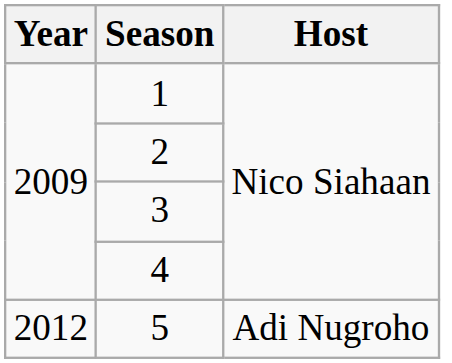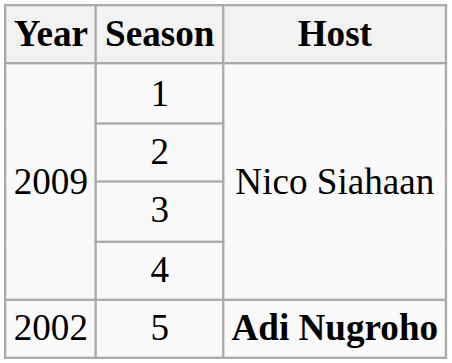(51, 328) 2012 -> (51, 328) 2002
(331, 328) normal -> (335, 328) bold
